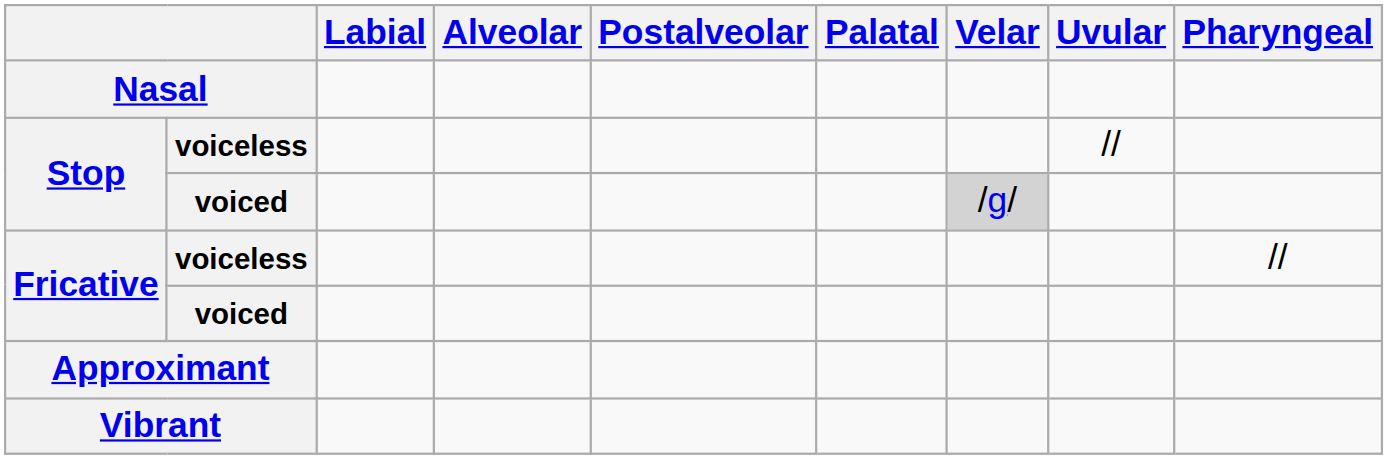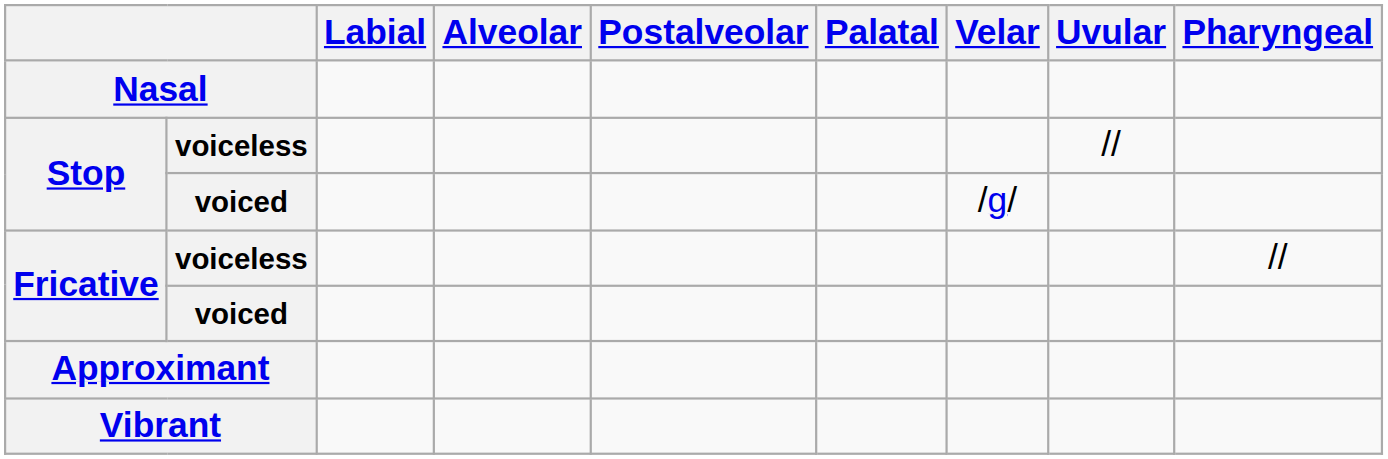(997, 200) lightgrey background -> (997, 200) no background
